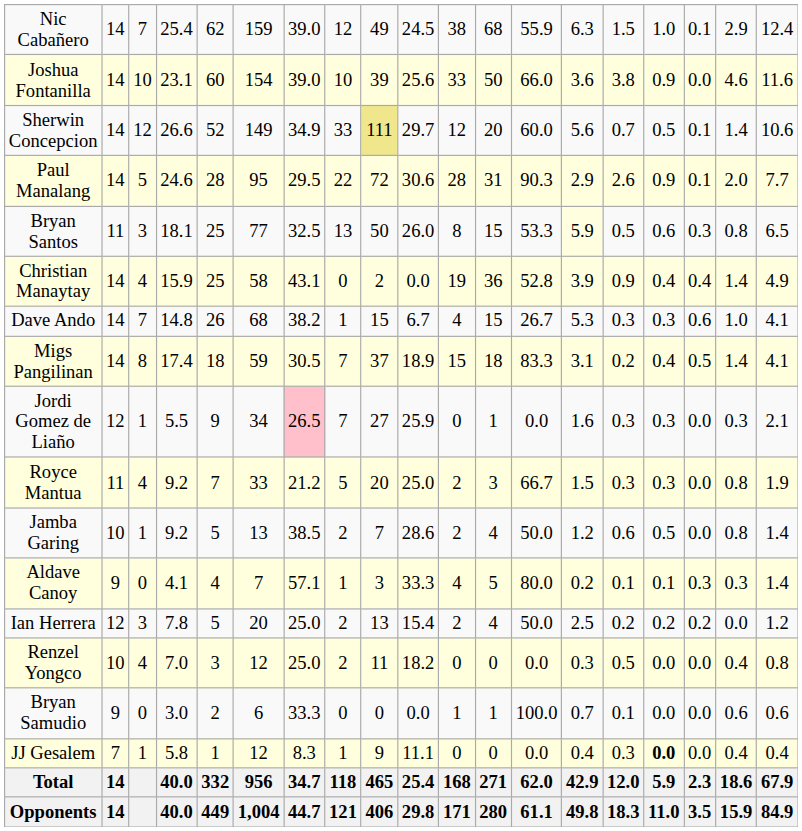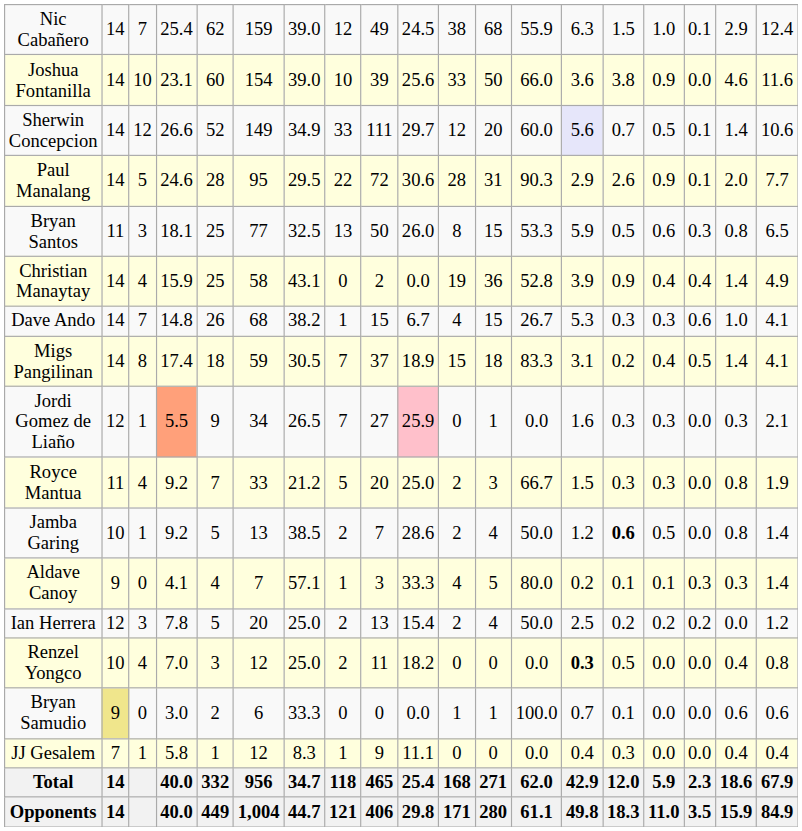(379, 130) khaki background -> (379, 130) no background
(582, 130) no background -> (582, 130) lavender background
(582, 230) lightyellow background -> (582, 230) no background
(177, 421) no background -> (177, 421) lightsalmon background
(304, 421) pink background -> (304, 421) no background
(418, 421) no background -> (418, 421) pink background
(623, 532) normal -> (623, 532) bold
(582, 662) normal -> (582, 662) bold
(115, 713) no background -> (115, 713) khaki background
(664, 753) bold -> (664, 753) normal
